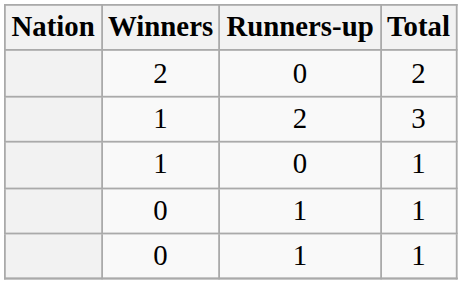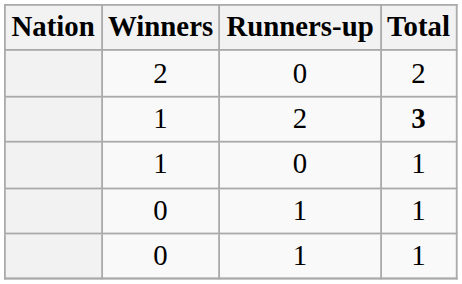(418, 118) normal -> (418, 118) bold
